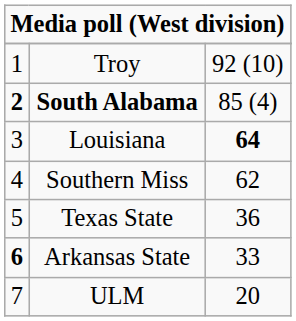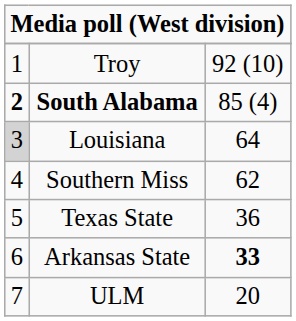(17, 140) no background -> (17, 140) lightgrey background
(248, 140) bold -> (248, 140) normal
(17, 257) bold -> (17, 257) normal
(248, 257) normal -> (248, 257) bold
